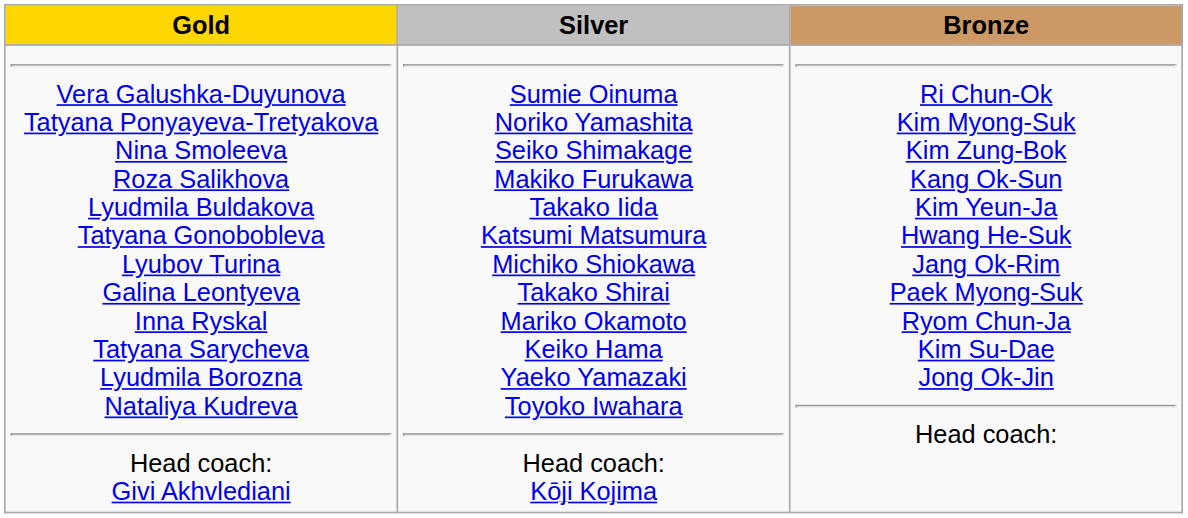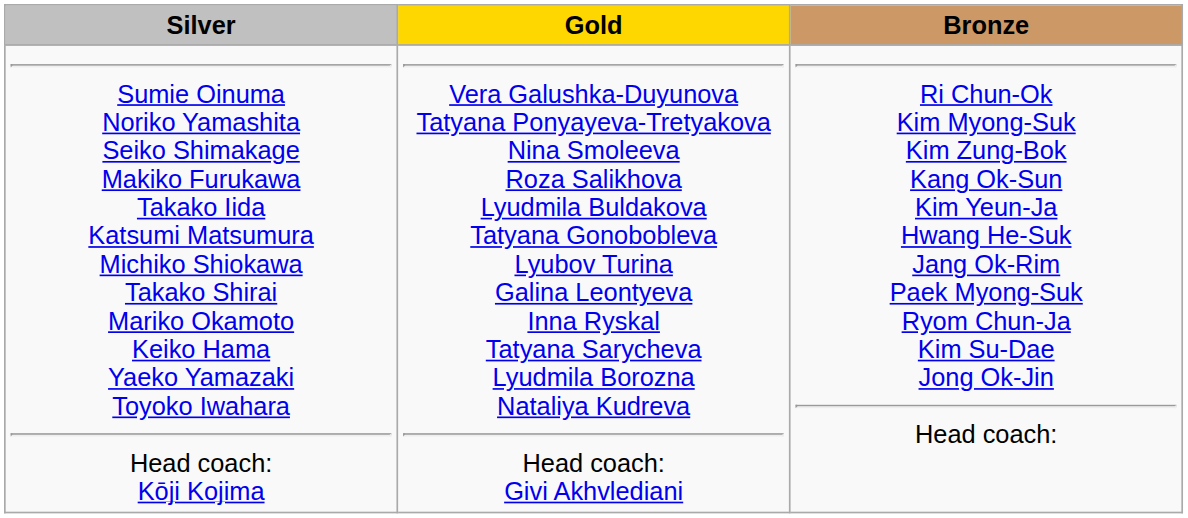columns swapped: (201, 25) <-> (594, 25)
